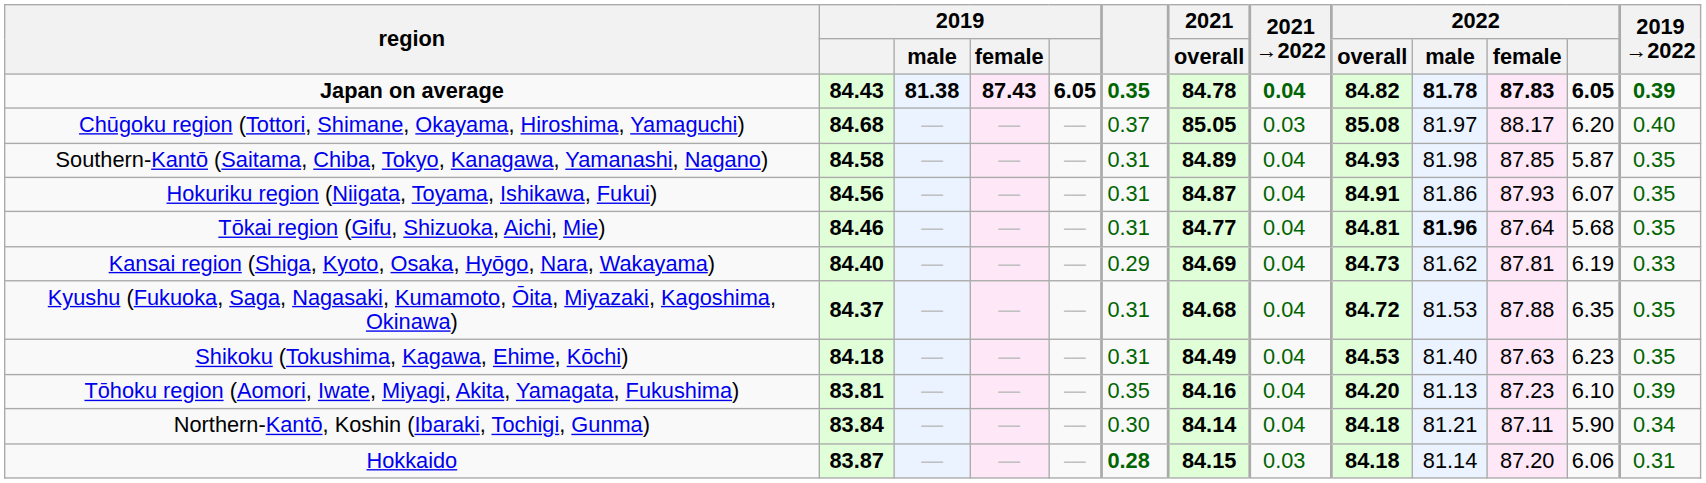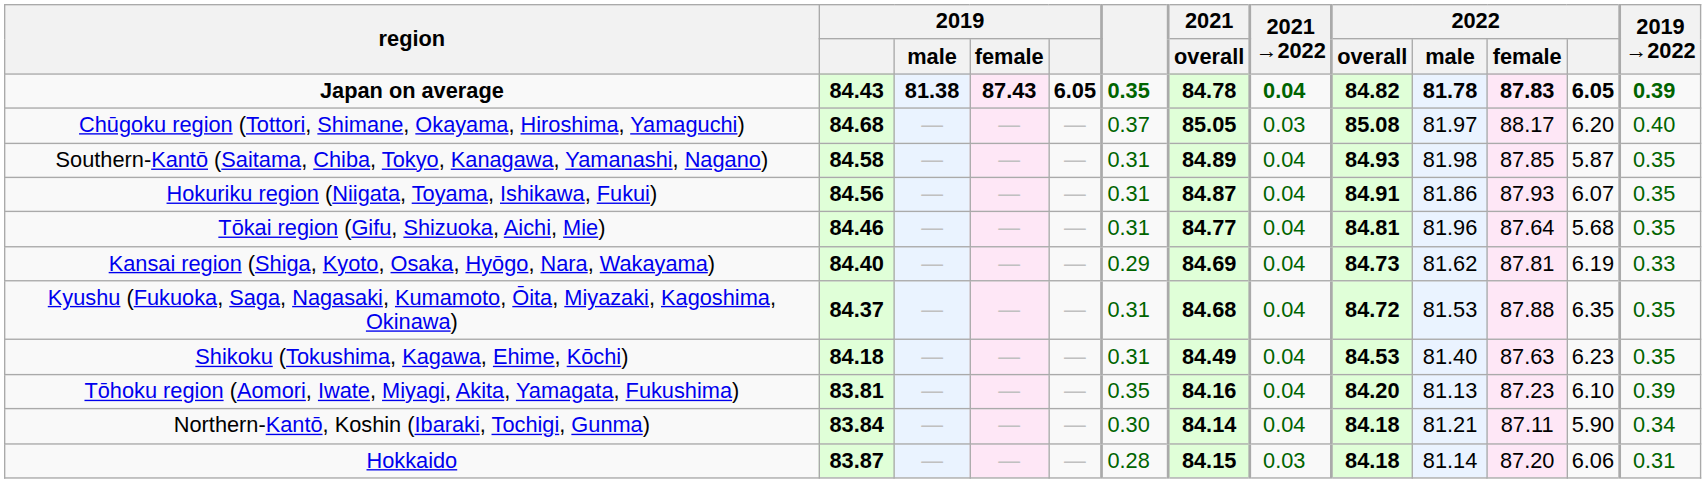(1450, 228) bold -> (1450, 228) normal
(1129, 460) bold -> (1129, 460) normal
